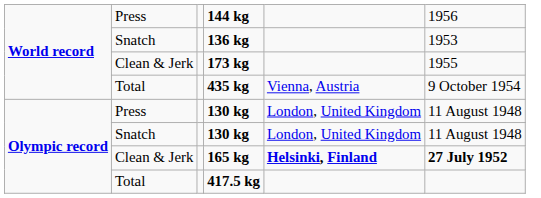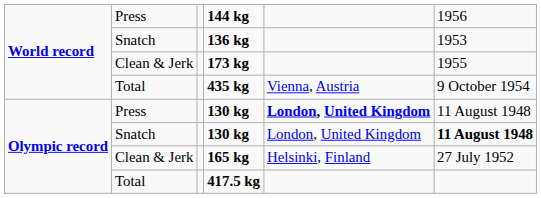(344, 110) normal -> (349, 110) bold
(475, 134) normal -> (485, 134) bold
(322, 157) bold -> (319, 157) normal
(468, 157) bold -> (476, 157) normal
